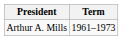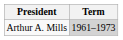(93, 27) no background -> (93, 27) lightgrey background
